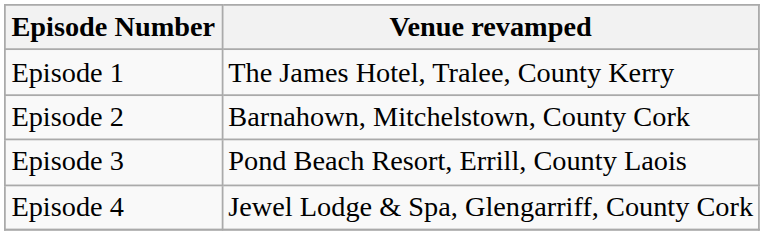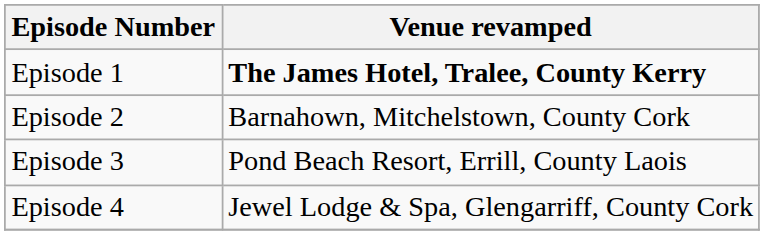(451, 71) normal -> (467, 71) bold
